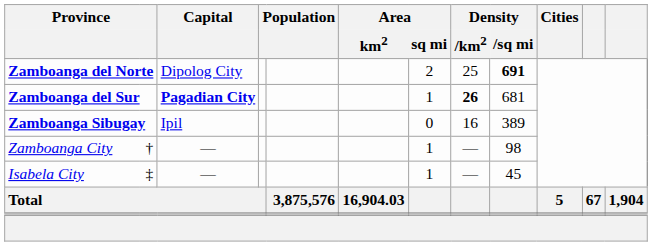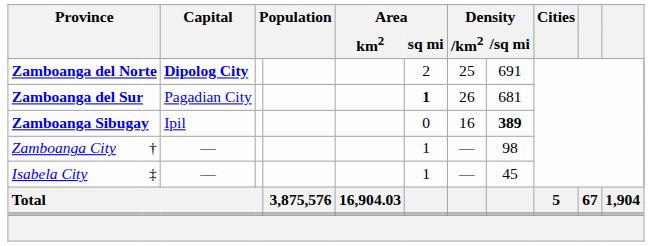(201, 71) normal -> (206, 71) bold
(513, 71) bold -> (510, 71) normal
(208, 97) bold -> (208, 97) normal
(429, 97) normal -> (426, 97) bold
(470, 97) bold -> (467, 97) normal
(513, 122) normal -> (510, 122) bold
